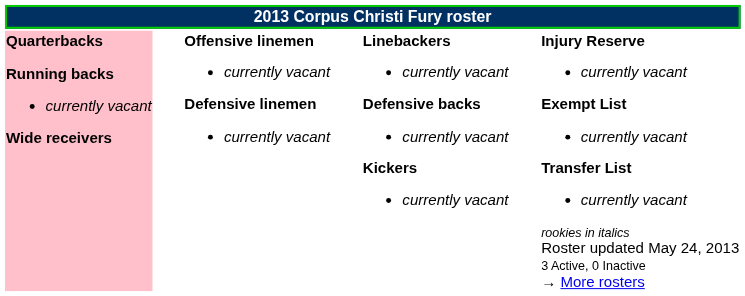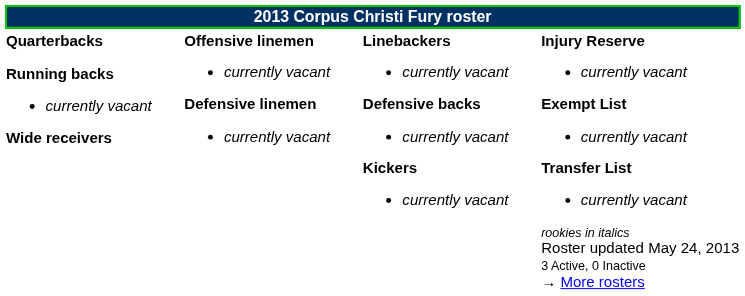(79, 89) pink background -> (79, 89) no background
